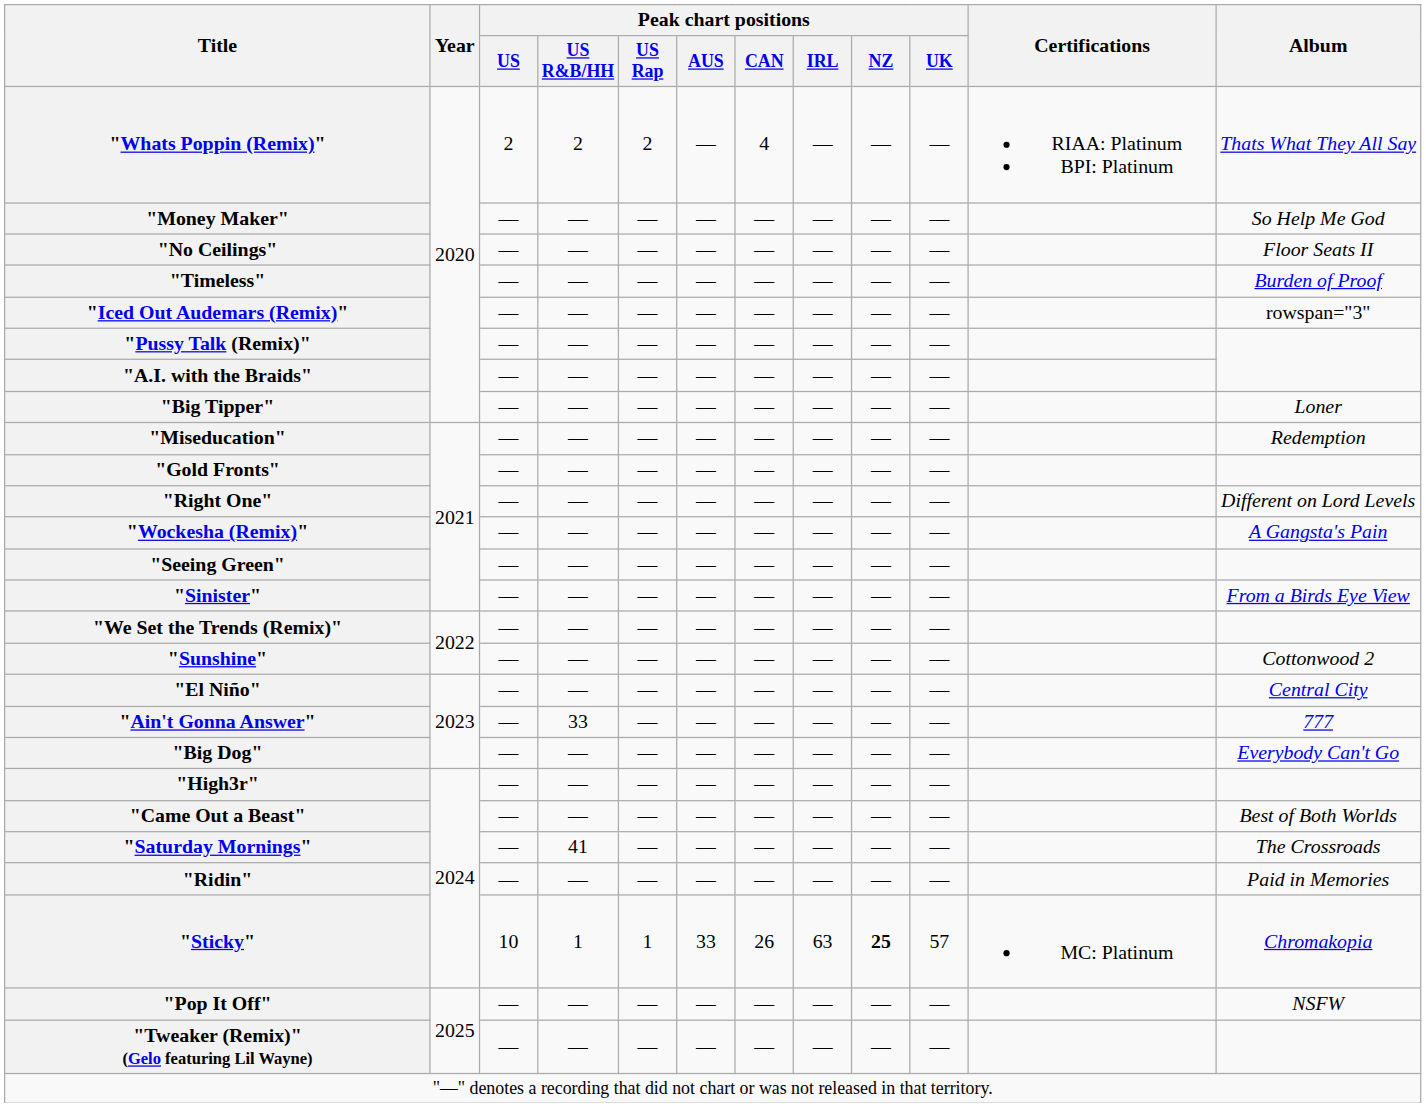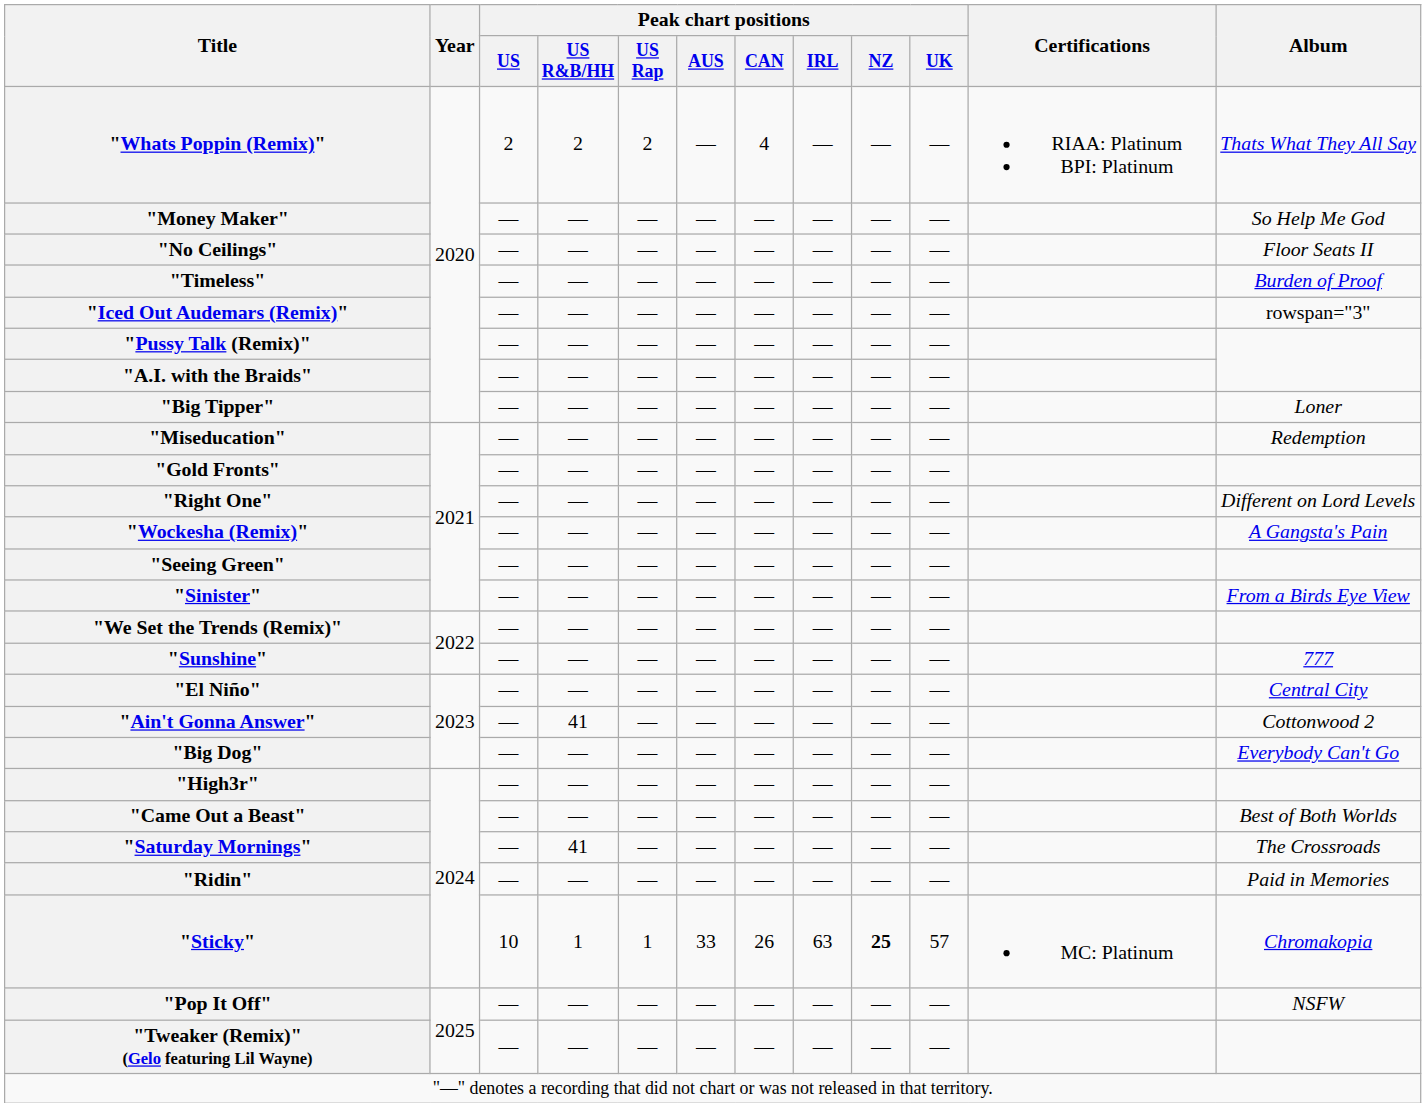(1318, 658) Cottonwood 2 -> (1318, 658) 777
(578, 721) 33 -> (578, 721) 41
(1318, 721) 777 -> (1318, 721) Cottonwood 2
